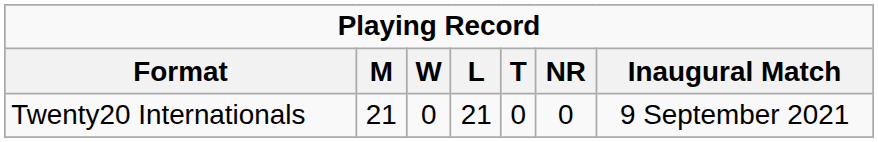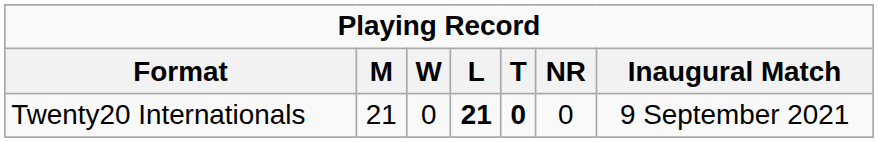(476, 114) normal -> (476, 114) bold
(518, 114) normal -> (518, 114) bold
